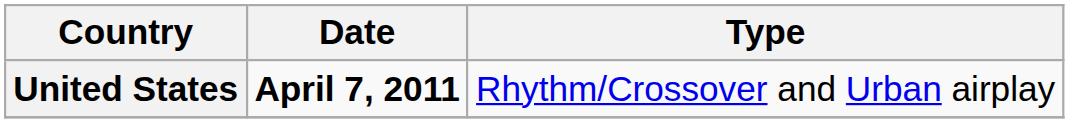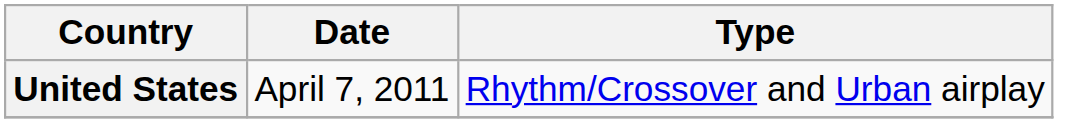(357, 88) bold -> (352, 88) normal
